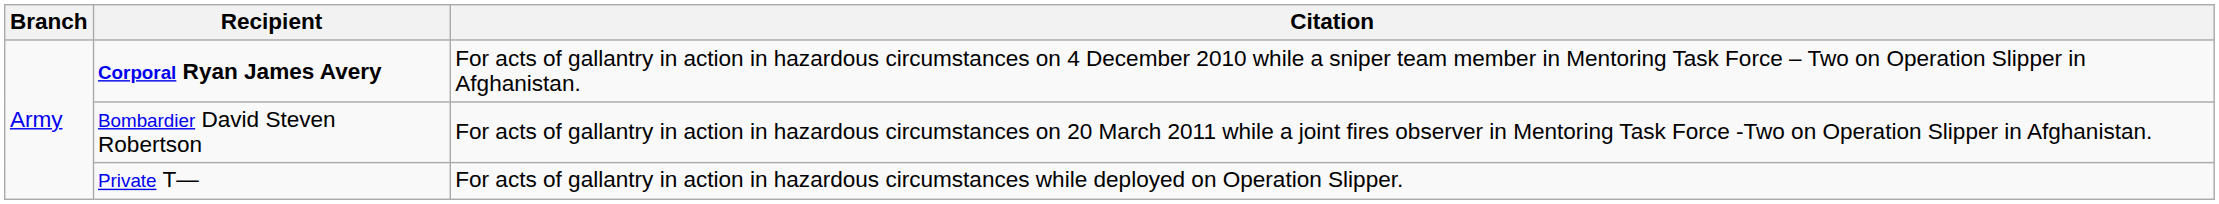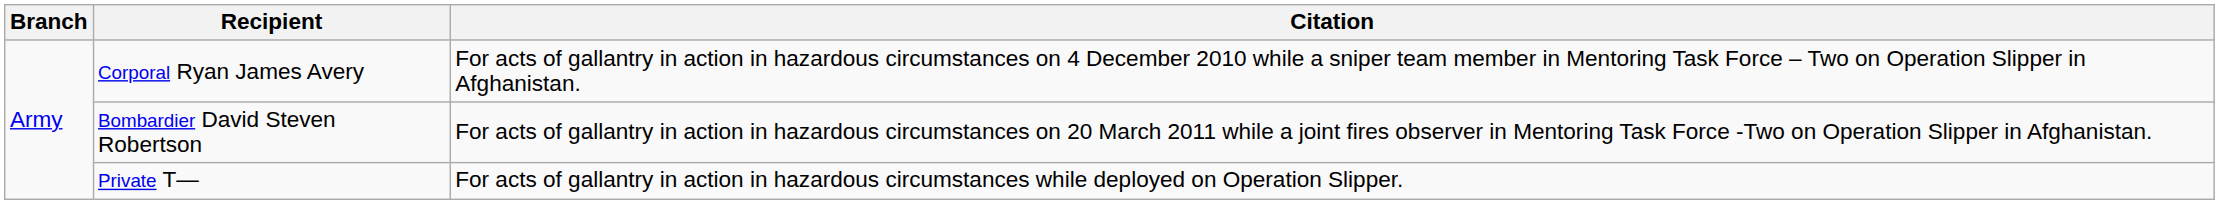(240, 70) bold -> (231, 70) normal
